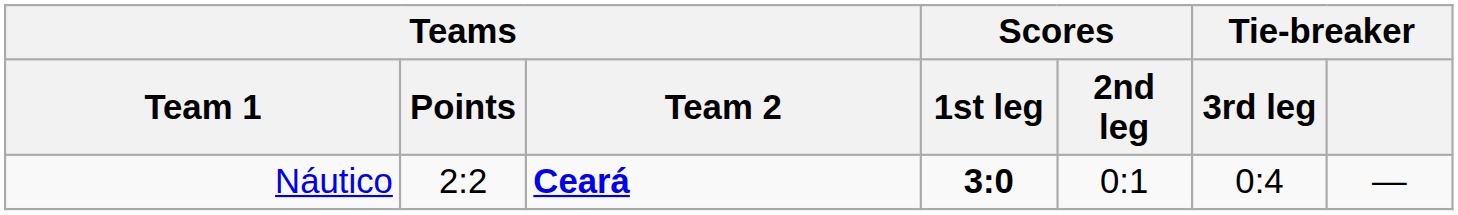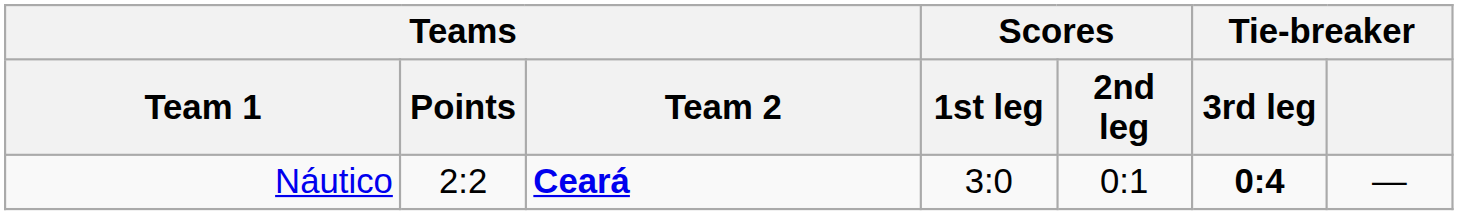(989, 181) bold -> (989, 181) normal
(1259, 181) normal -> (1259, 181) bold
